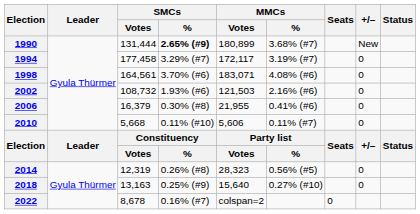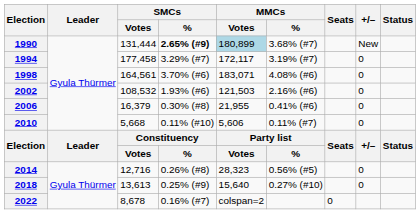(237, 43) no background -> (237, 43) lightblue background
(138, 91) 108,732 -> (138, 91) 108,532
(135, 169) 12,319 -> (135, 169) 12,716
(135, 185) 13,163 -> (135, 185) 13,613
